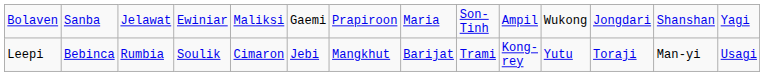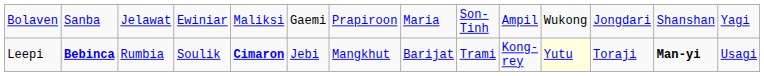(89, 55) normal -> (89, 55) bold
(259, 55) normal -> (259, 55) bold
(558, 55) no background -> (558, 55) lightyellow background
(679, 55) normal -> (679, 55) bold
